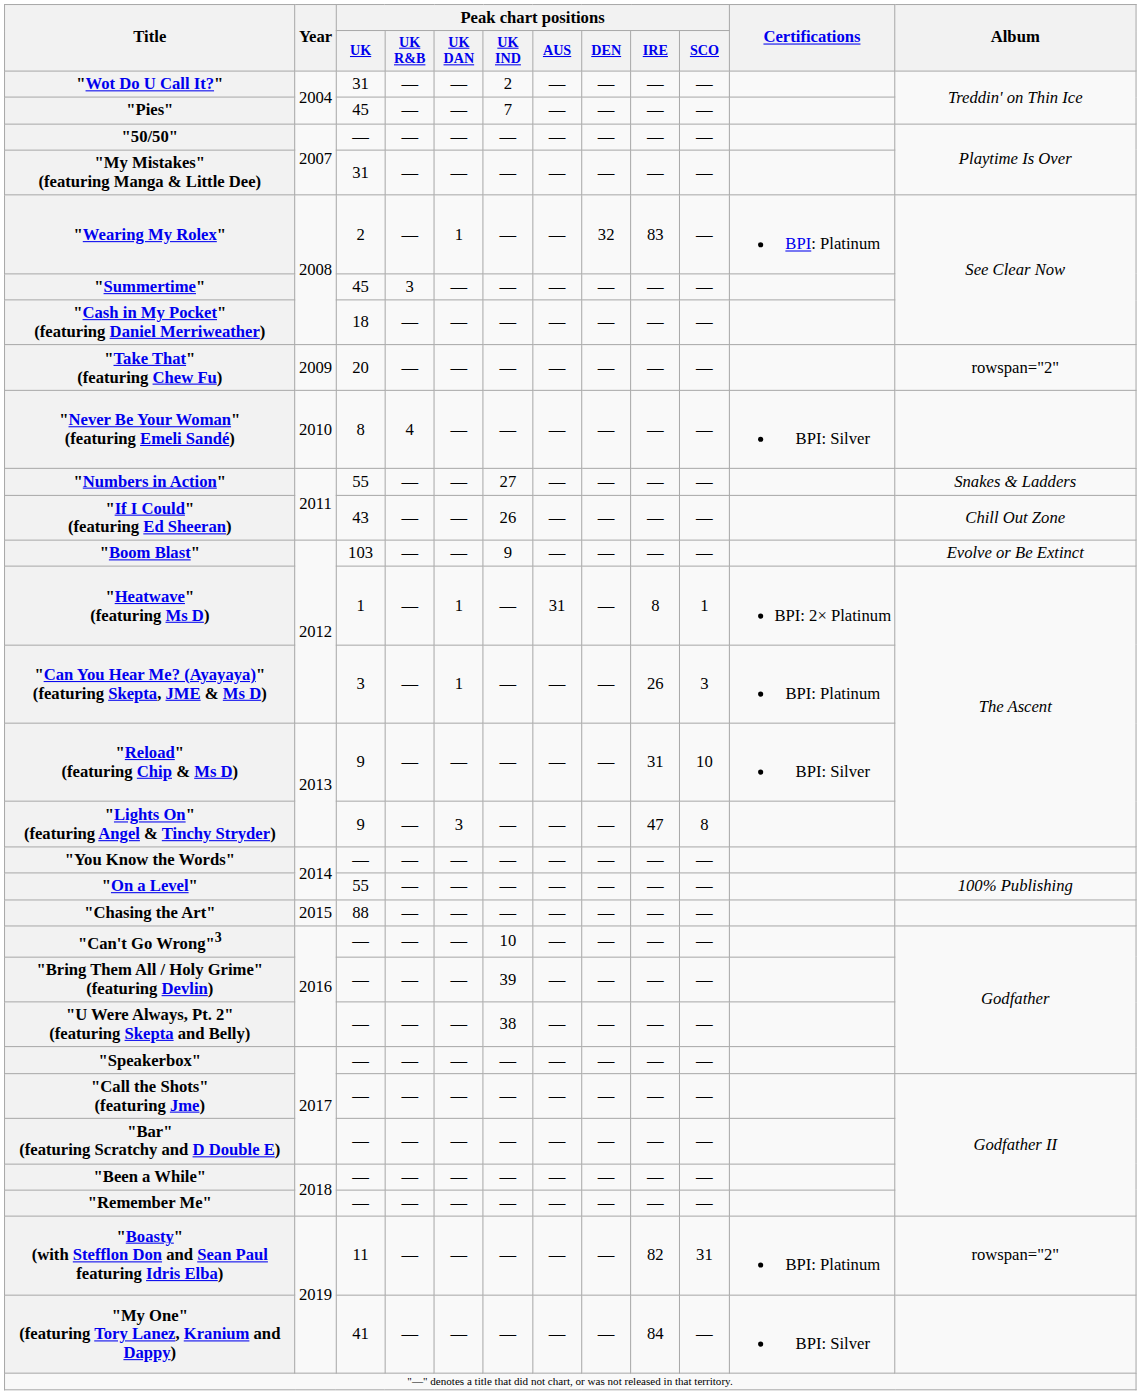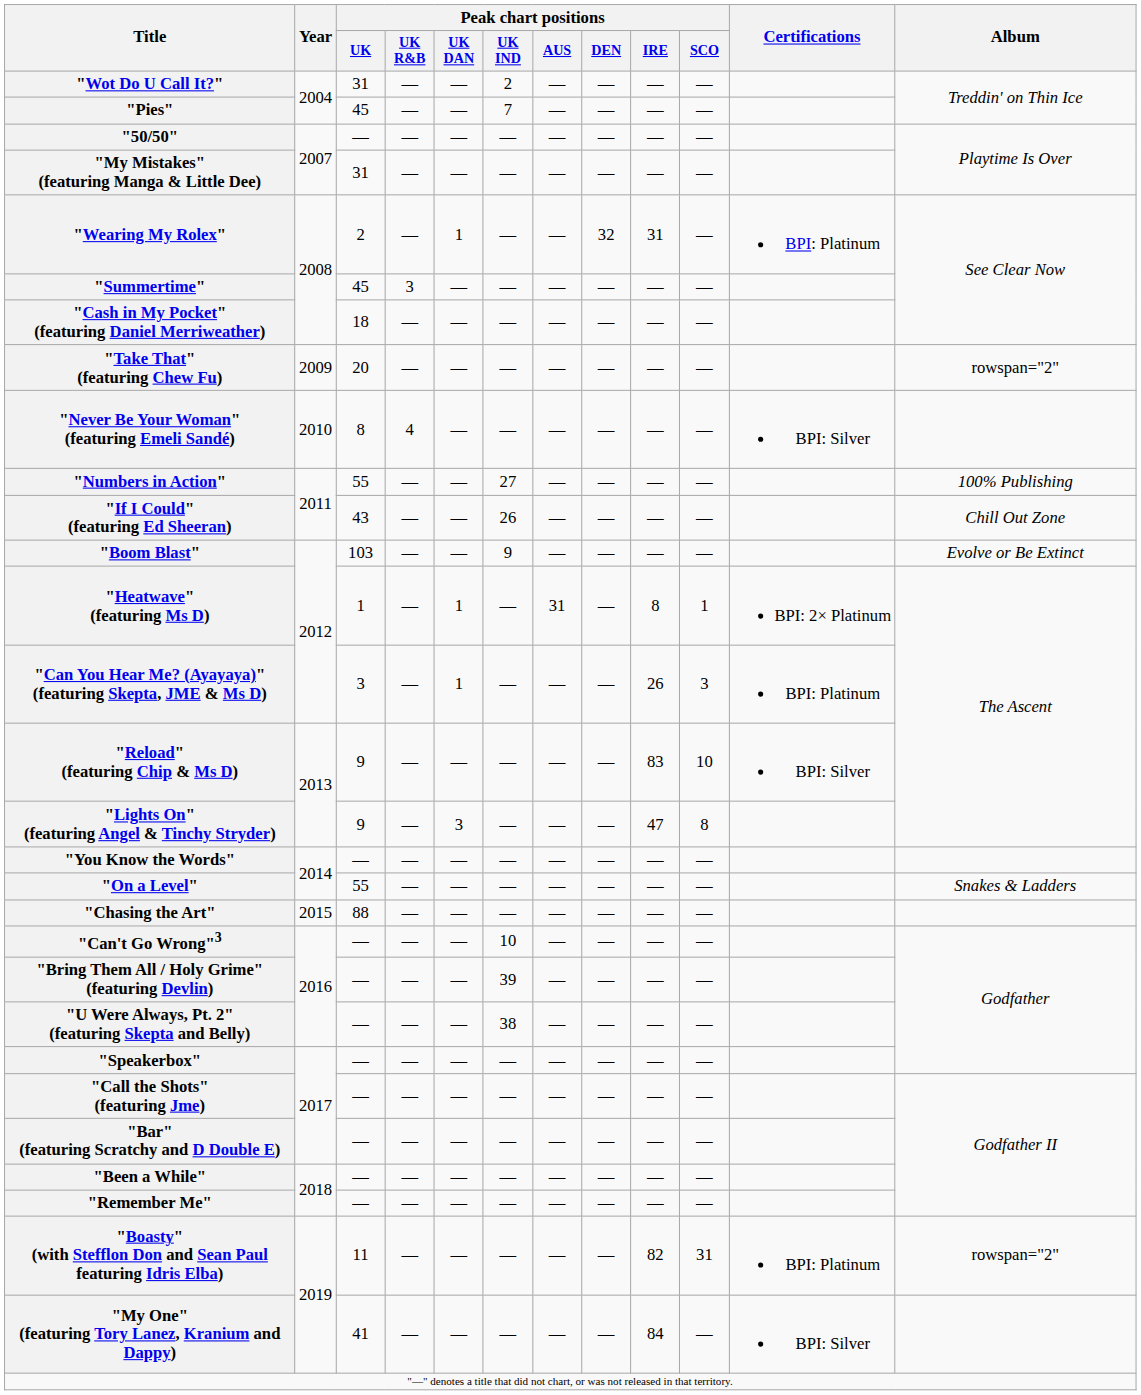(655, 234) 83 -> (655, 234) 31
(1015, 481) Snakes & Ladders -> (1015, 481) 100% Publishing
(655, 762) 31 -> (655, 762) 83
(1015, 886) 100% Publishing -> (1015, 886) Snakes & Ladders
